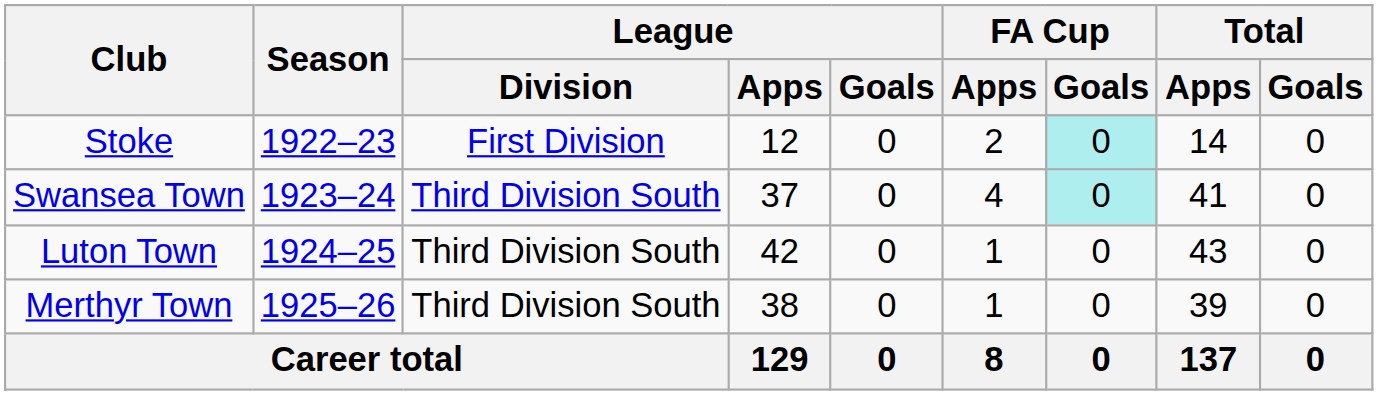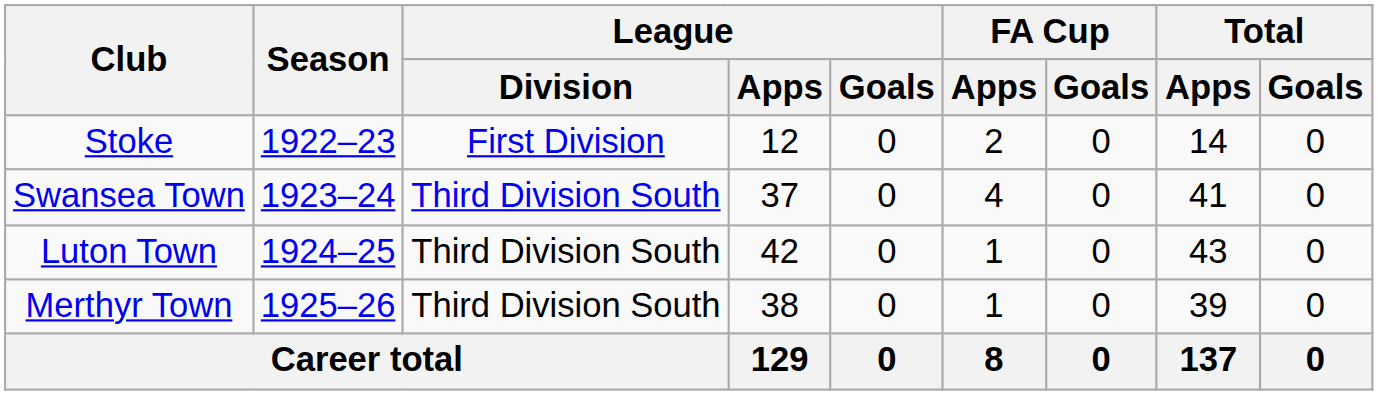(1101, 141) paleturquoise background -> (1101, 141) no background
(1101, 196) paleturquoise background -> (1101, 196) no background
